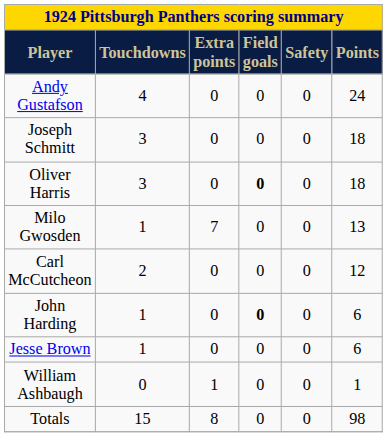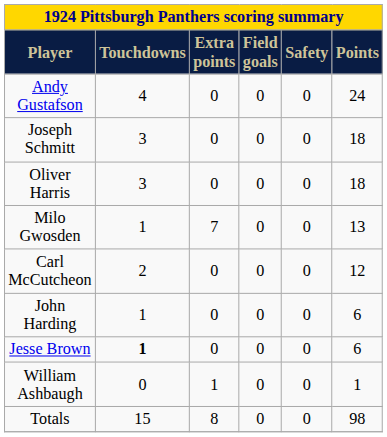(260, 183) bold -> (260, 183) normal
(260, 314) bold -> (260, 314) normal
(142, 349) normal -> (142, 349) bold
